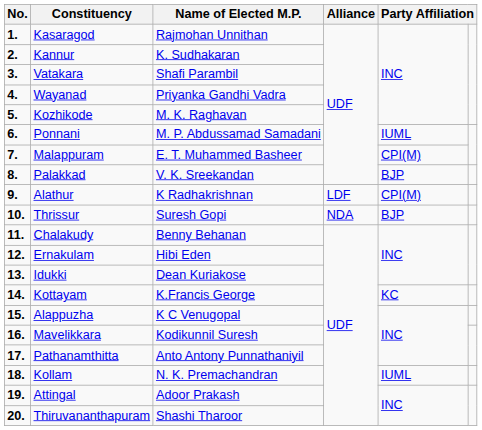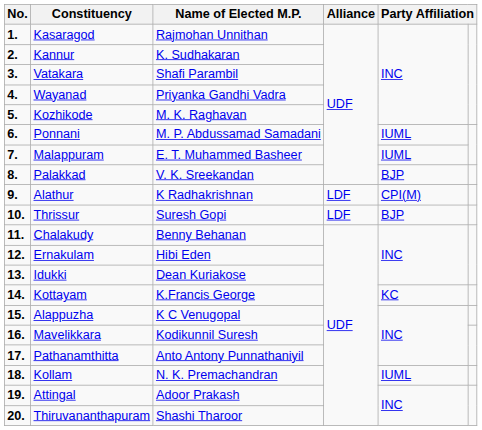(401, 154) CPI(M) -> (396, 154) IUML
(340, 214) NDA -> (339, 214) LDF
